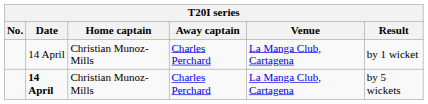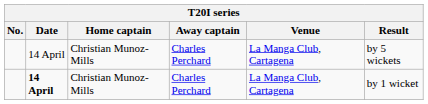(393, 54) by 1 wicket -> (384, 54) by 5 wickets
(384, 84) by 5 wickets -> (393, 84) by 1 wicket
